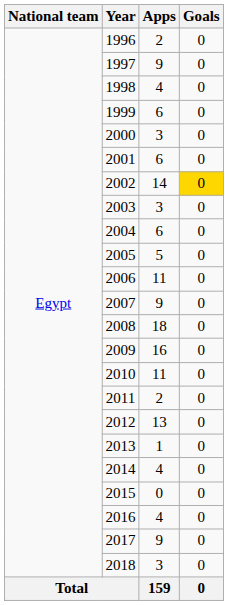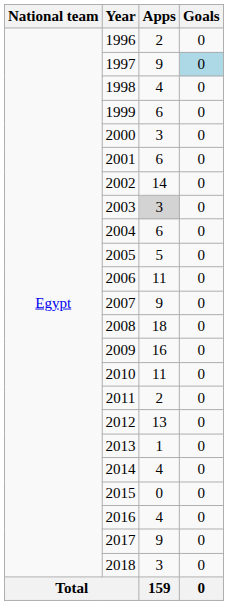(201, 64) no background -> (201, 64) lightblue background
(201, 183) gold background -> (201, 183) no background
(159, 207) no background -> (159, 207) lightgrey background
